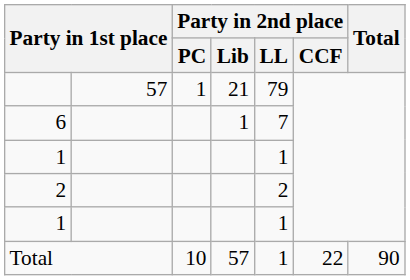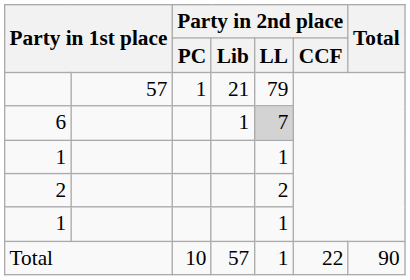(283, 122) no background -> (283, 122) lightgrey background
